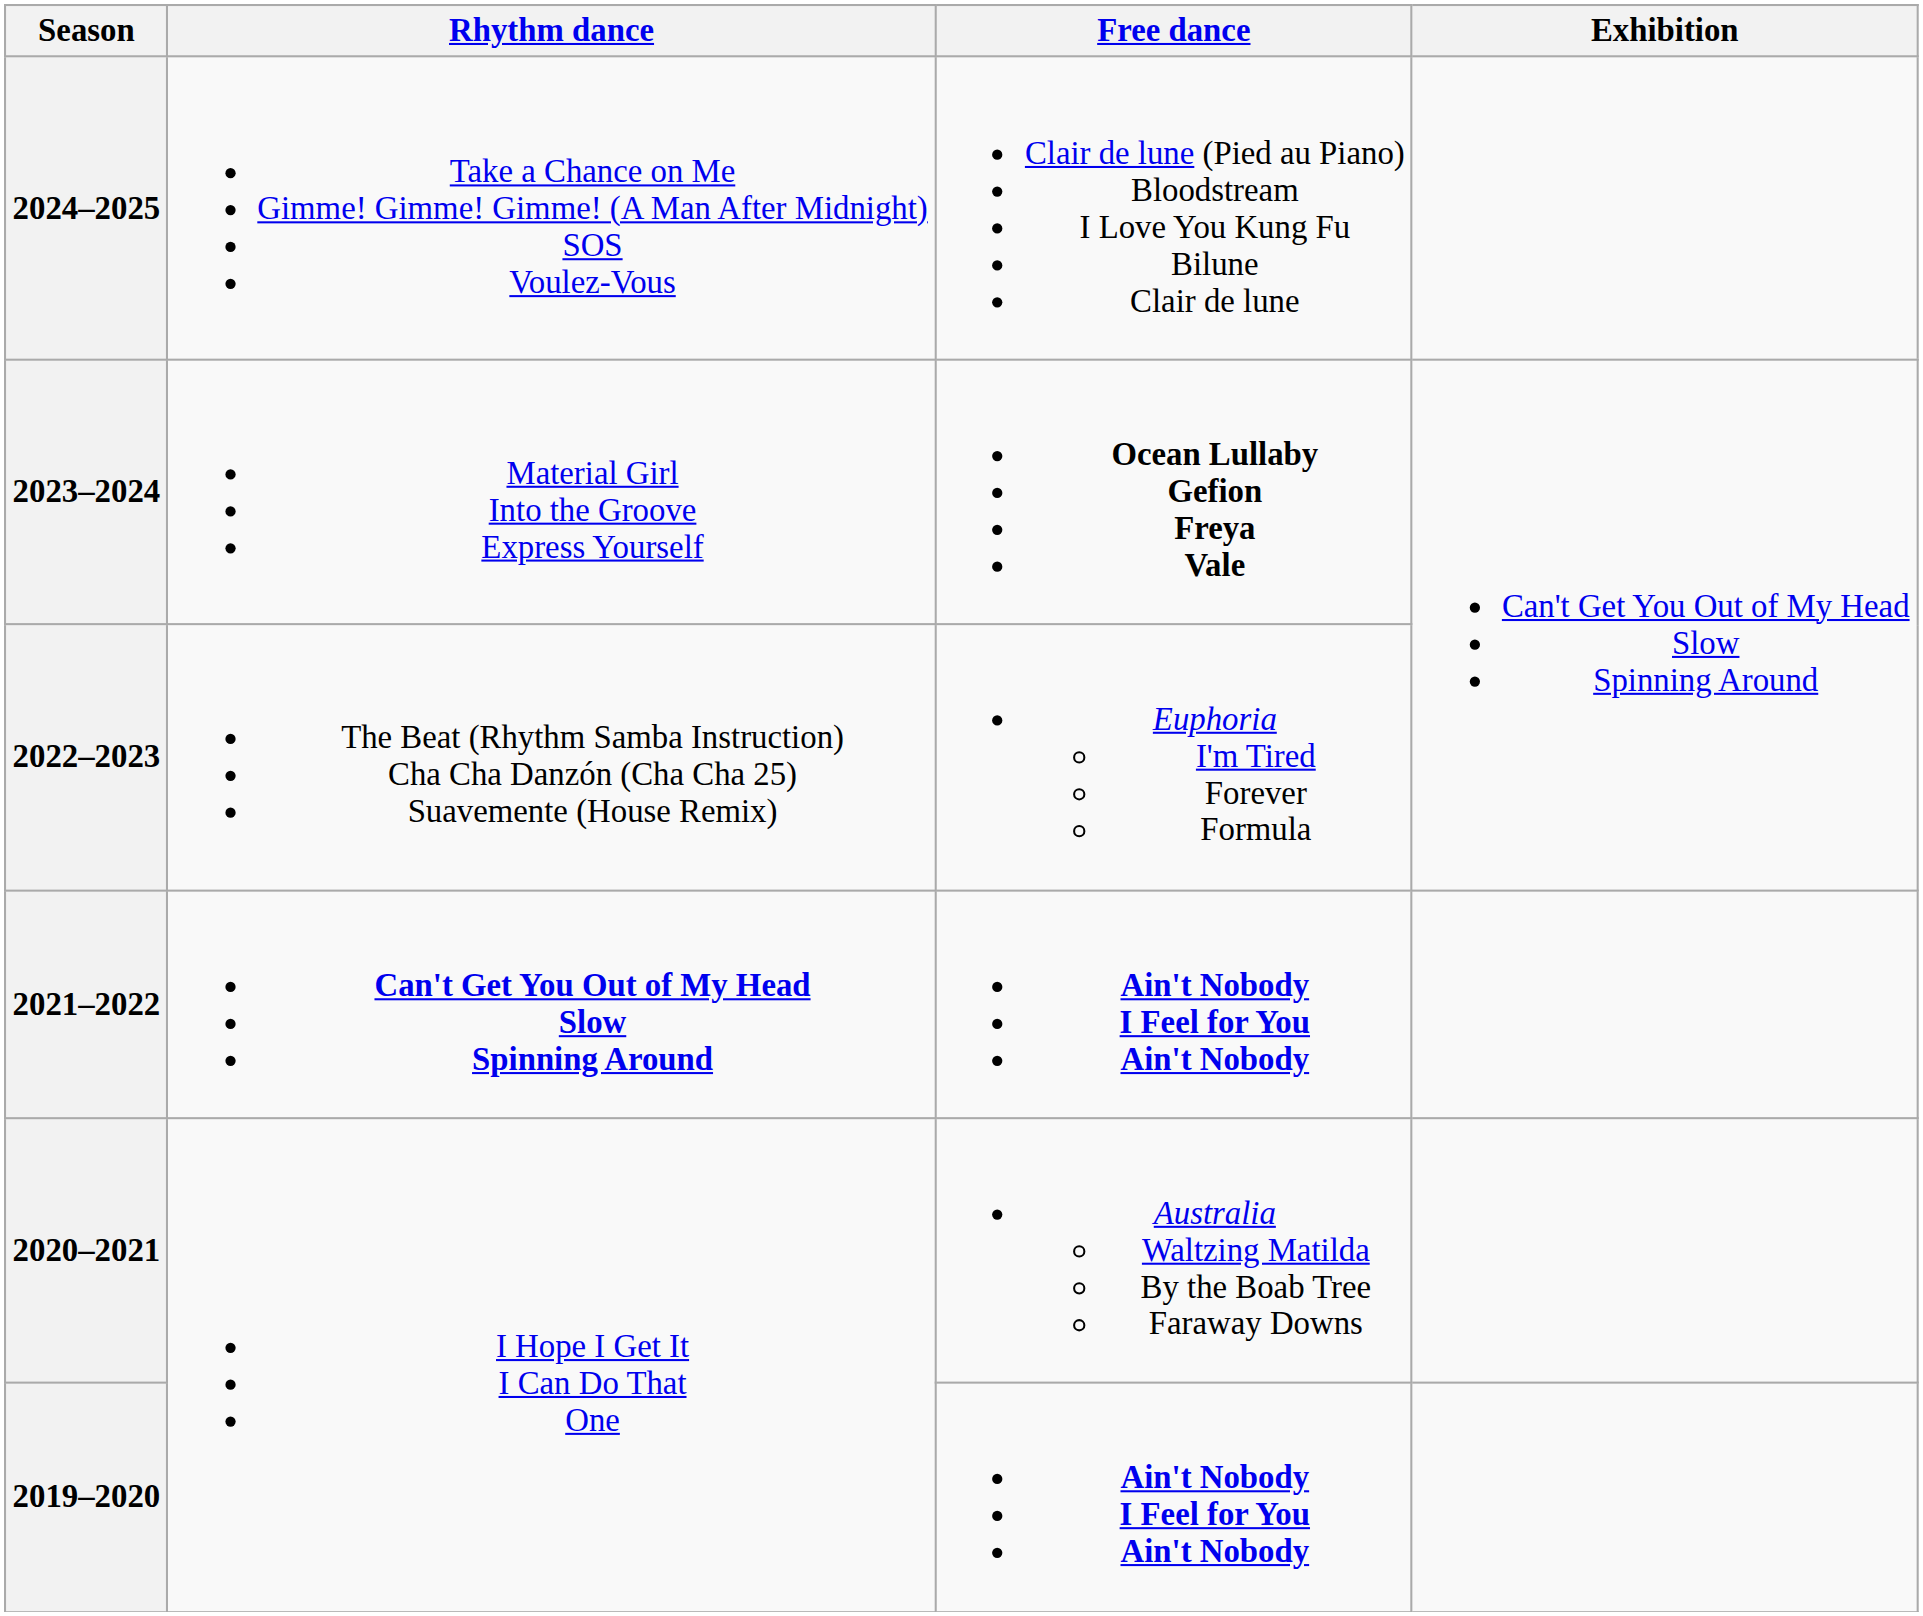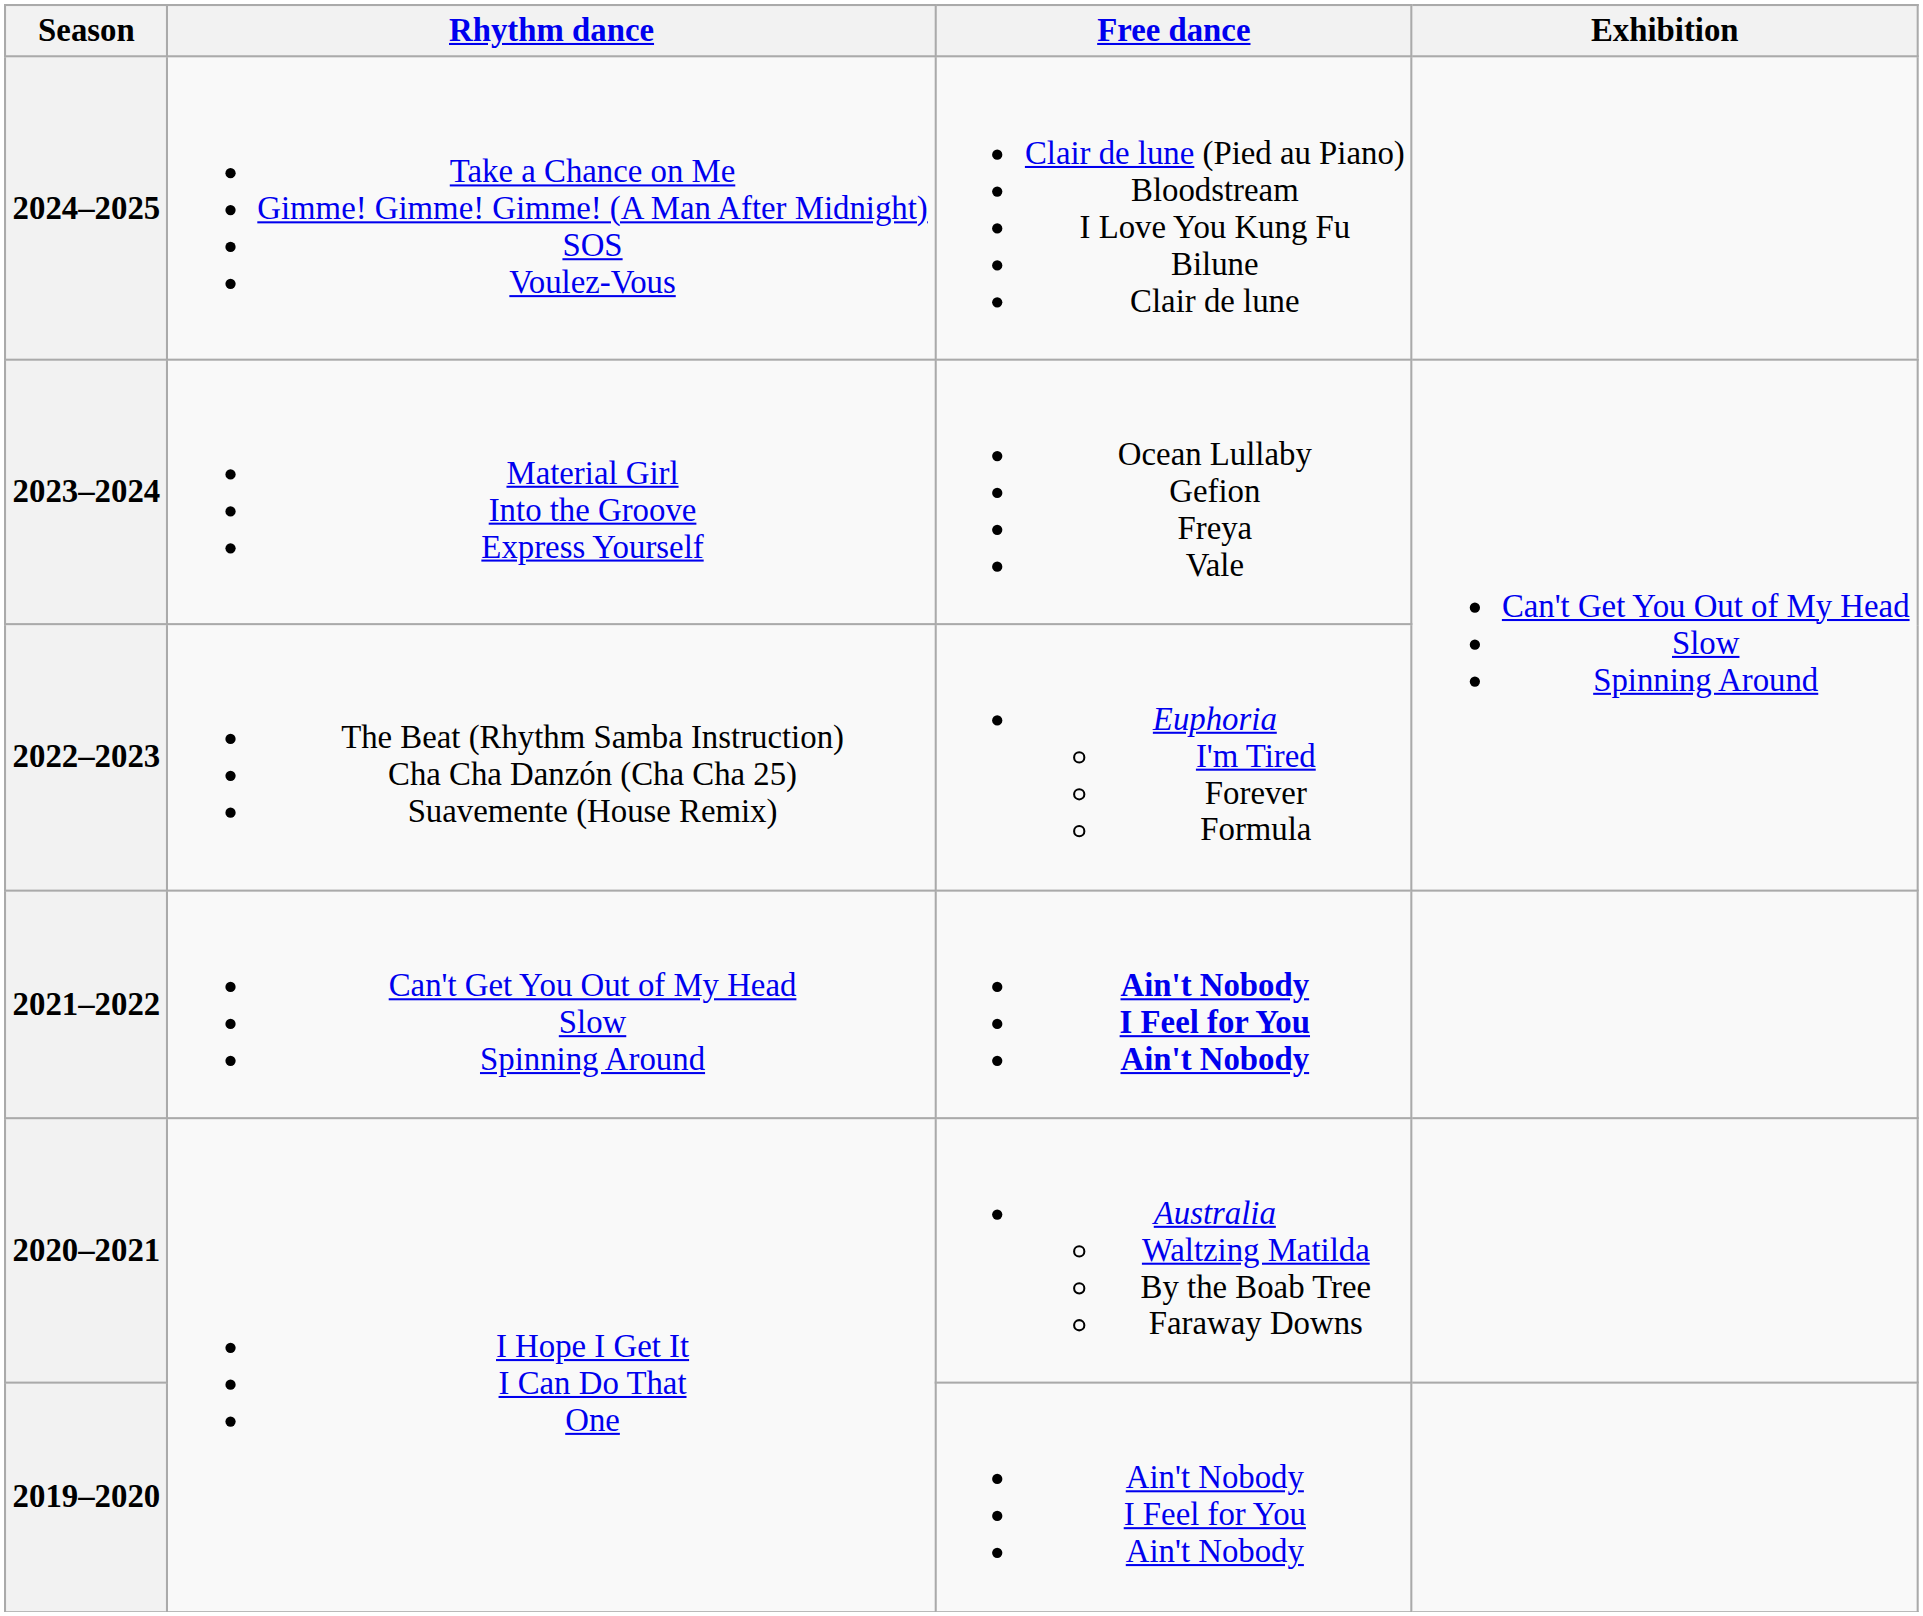(1174, 510) bold -> (1174, 510) normal
(552, 1022) bold -> (552, 1022) normal
(1174, 1516) bold -> (1174, 1516) normal
